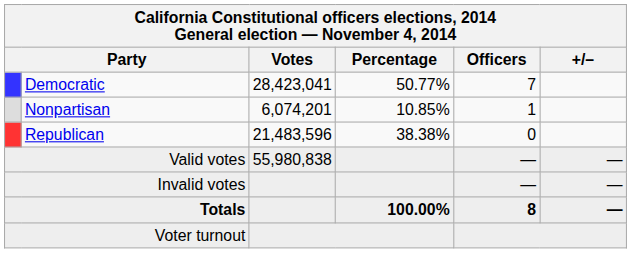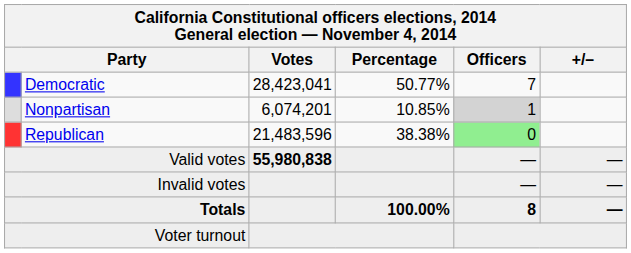(532, 110) no background -> (532, 110) lightgrey background
(532, 135) no background -> (532, 135) lightgreen background
(292, 160) normal -> (292, 160) bold
